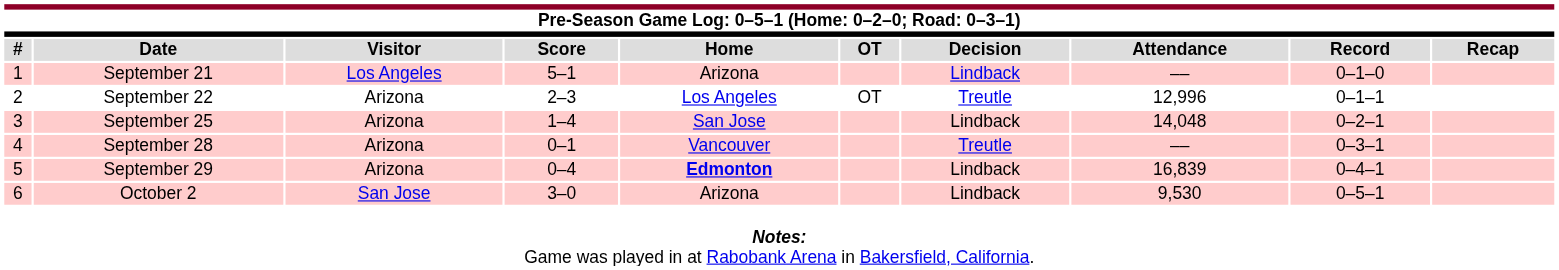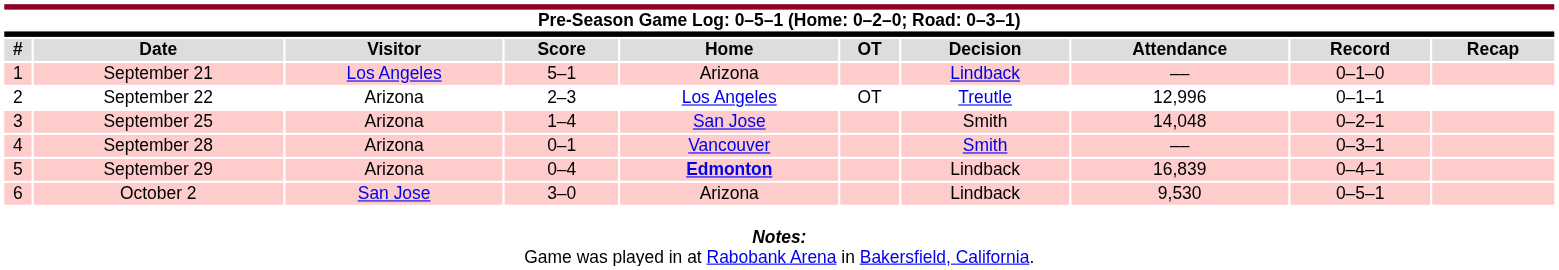(985, 121) Lindback -> (985, 121) Smith
(985, 145) Treutle -> (985, 145) Smith
